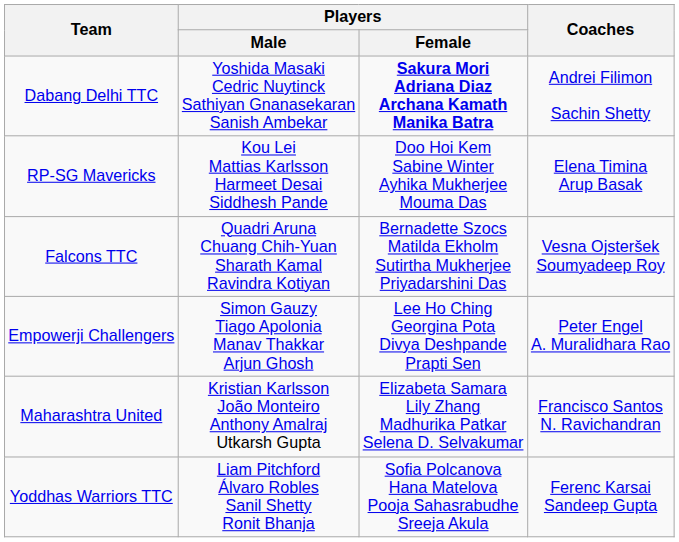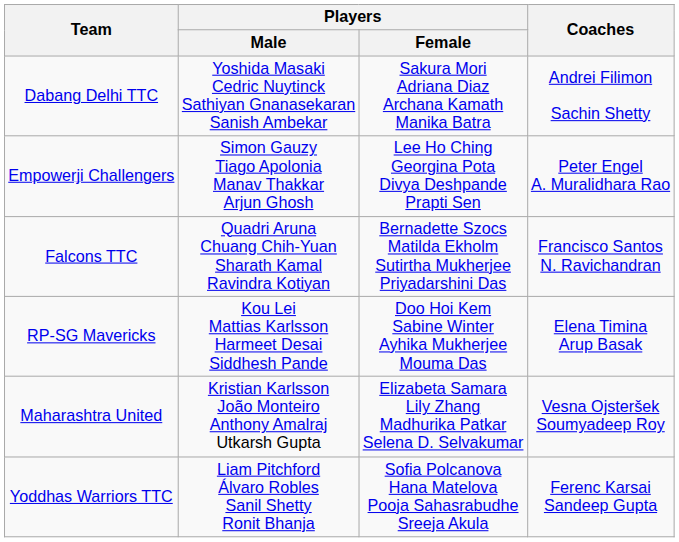(443, 95) bold -> (443, 95) normal
rows swapped: (91, 176) <-> (91, 336)
(601, 256) Vesna Ojsteršek Soumyadeep Roy -> (601, 256) Francisco Santos N. Ravichandran
(601, 416) Francisco Santos N. Ravichandran -> (601, 416) Vesna Ojsteršek Soumyadeep Roy
